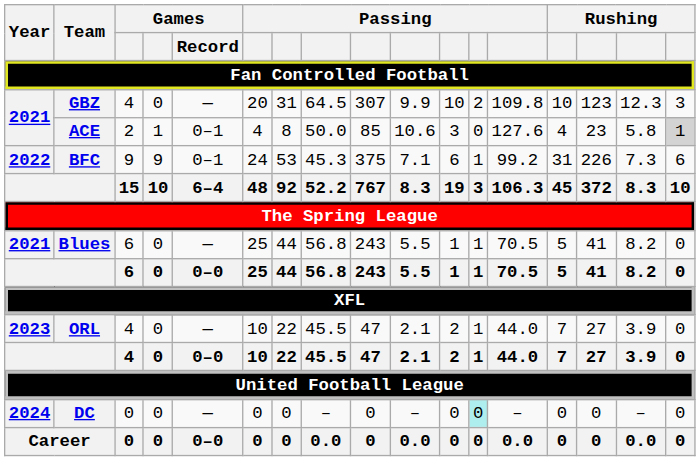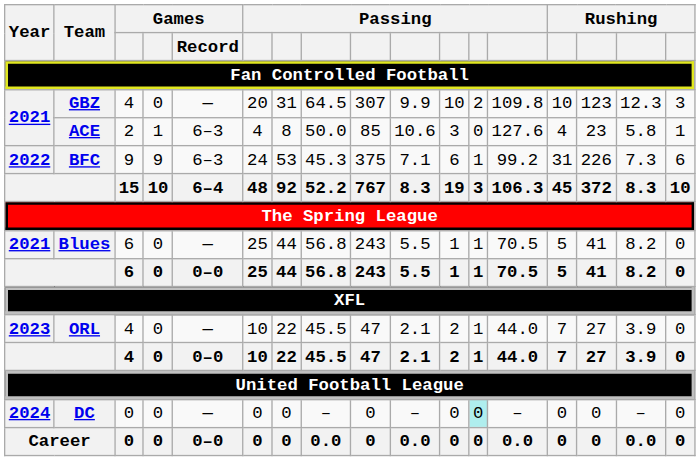(208, 131) 0–1 -> (208, 131) 6–3
(680, 131) lightgrey background -> (680, 131) no background
(208, 160) 0–1 -> (208, 160) 6–3
